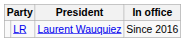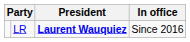(80, 29) normal -> (82, 29) bold
